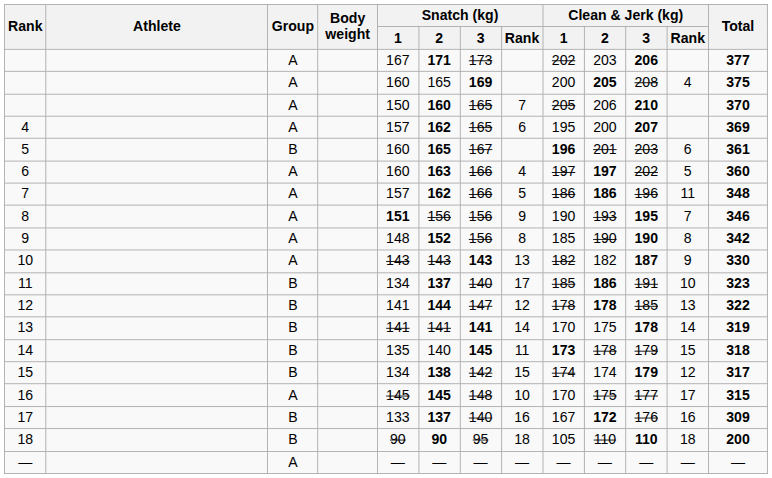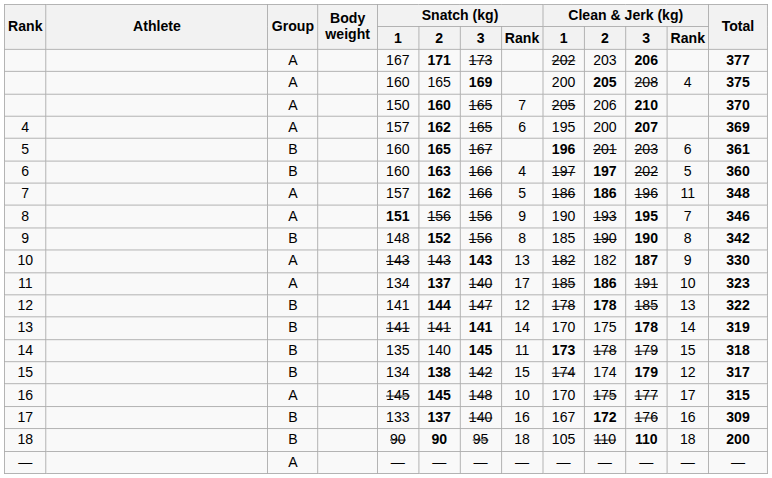(293, 171) A -> (293, 171) B
(293, 238) A -> (293, 238) B
(293, 283) B -> (293, 283) A
